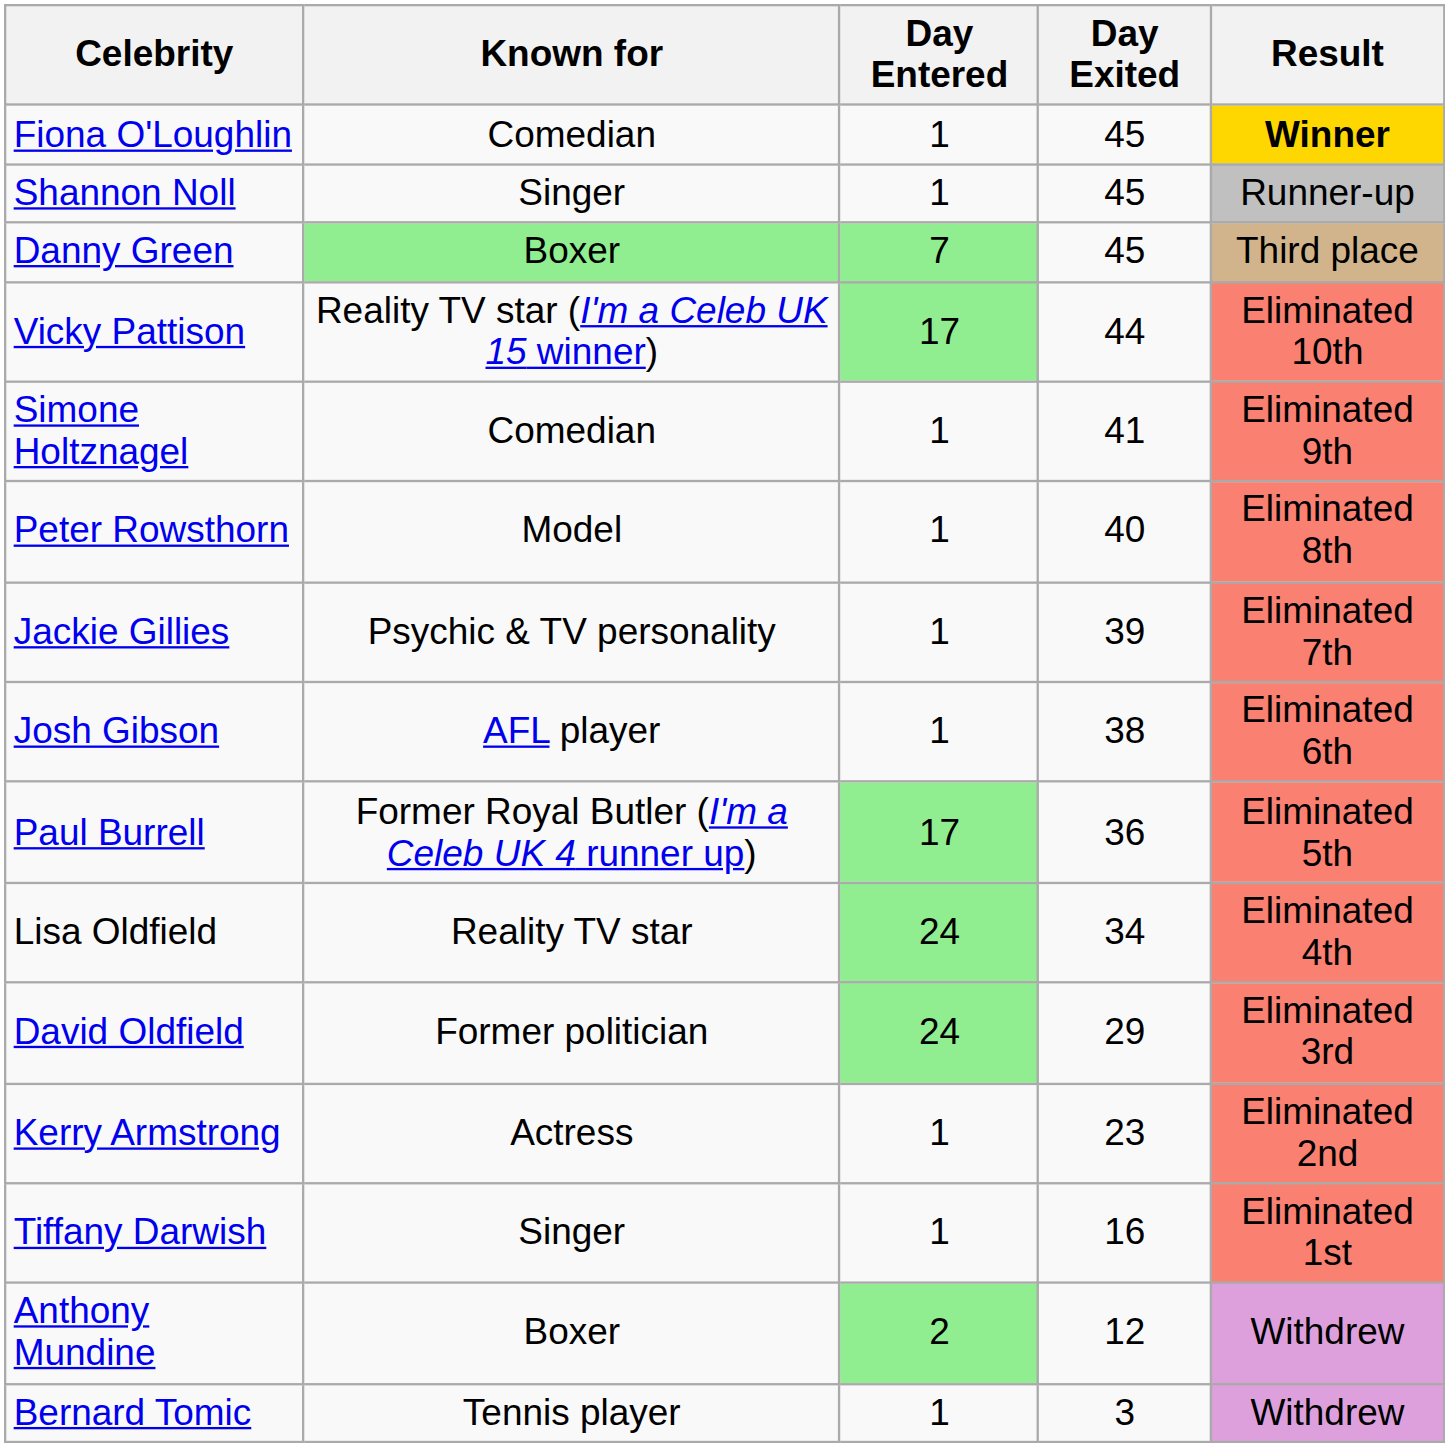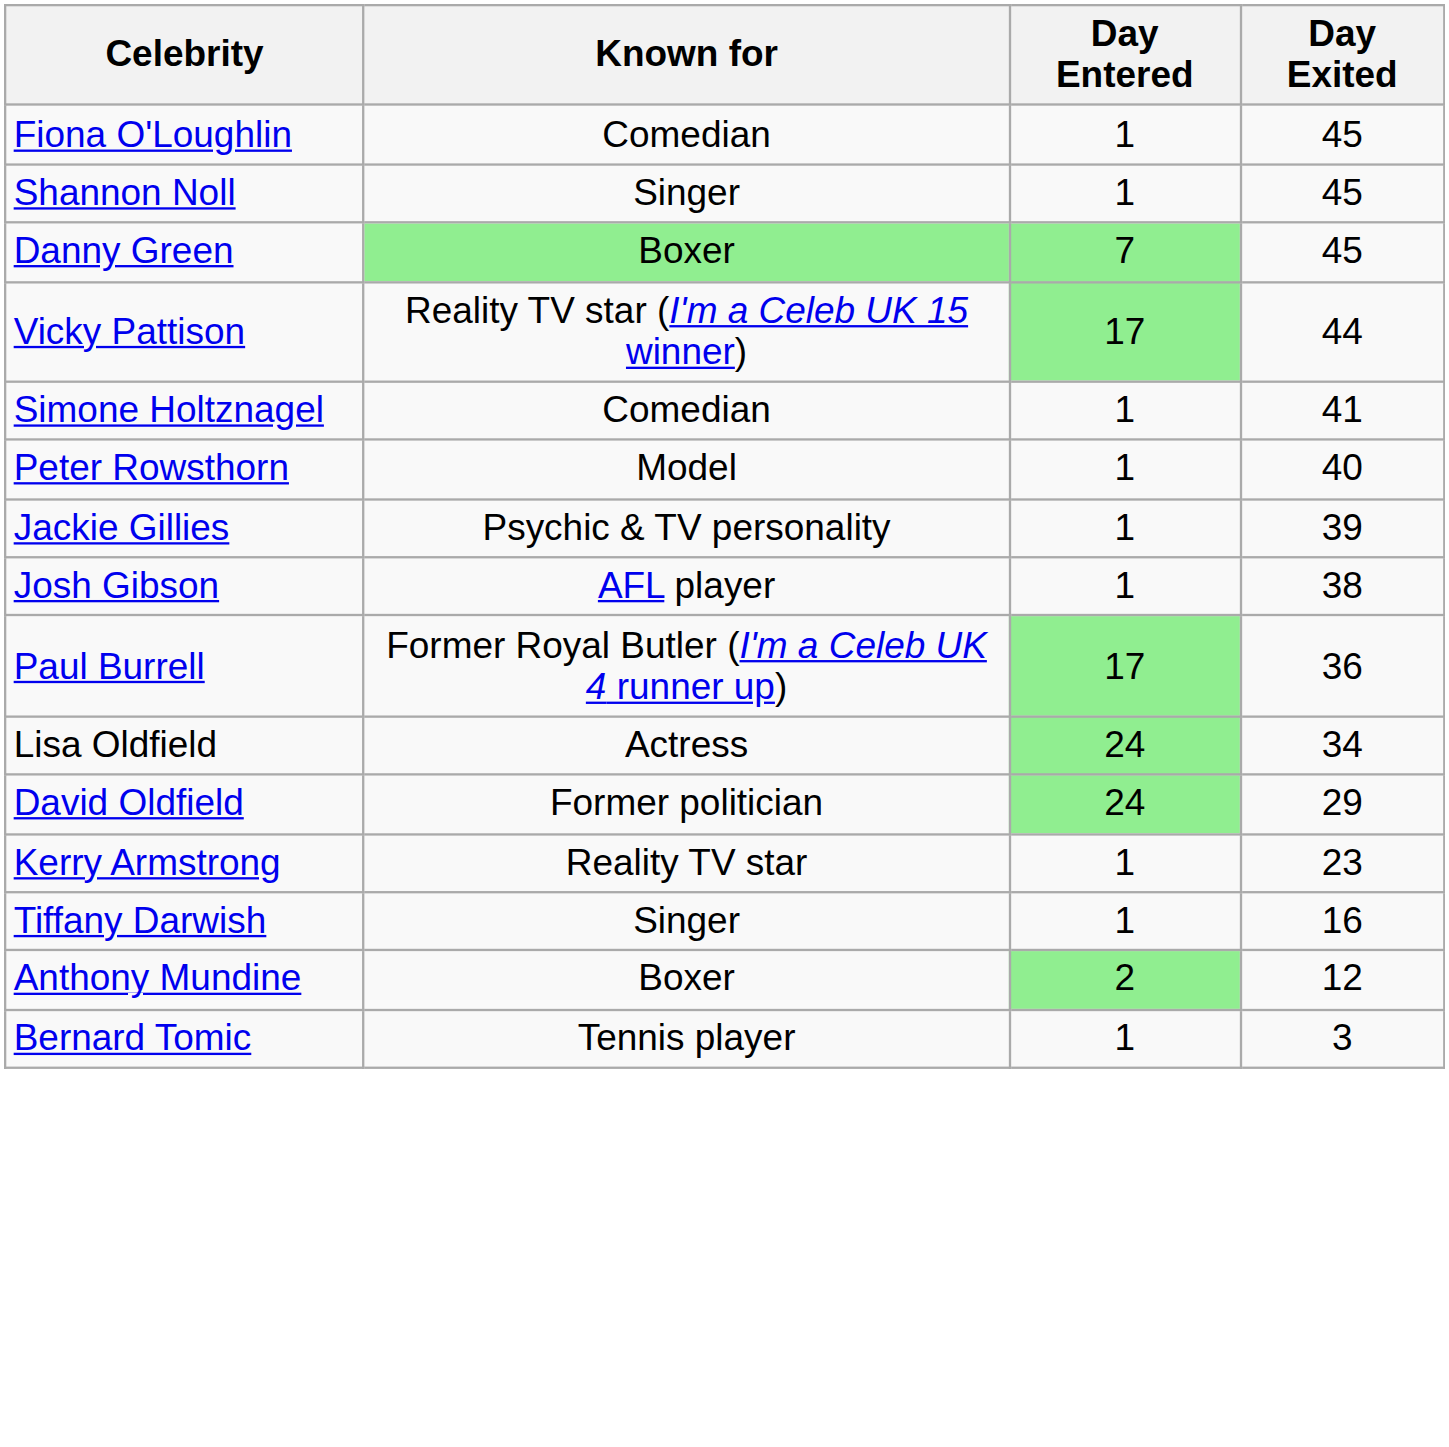- column: (1327, 54)
(572, 931) Reality TV star -> (687, 744) Actress
(572, 1132) Actress -> (687, 861) Reality TV star
